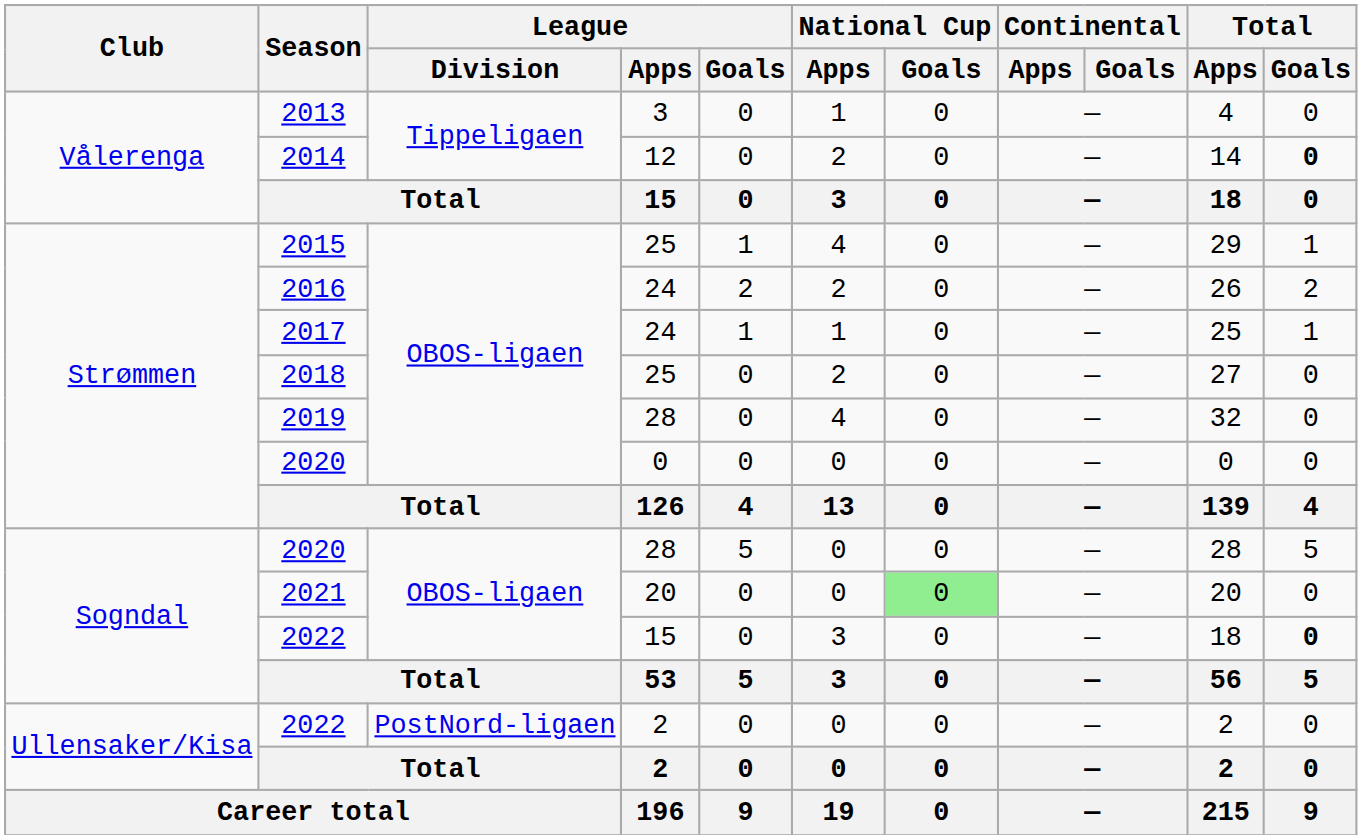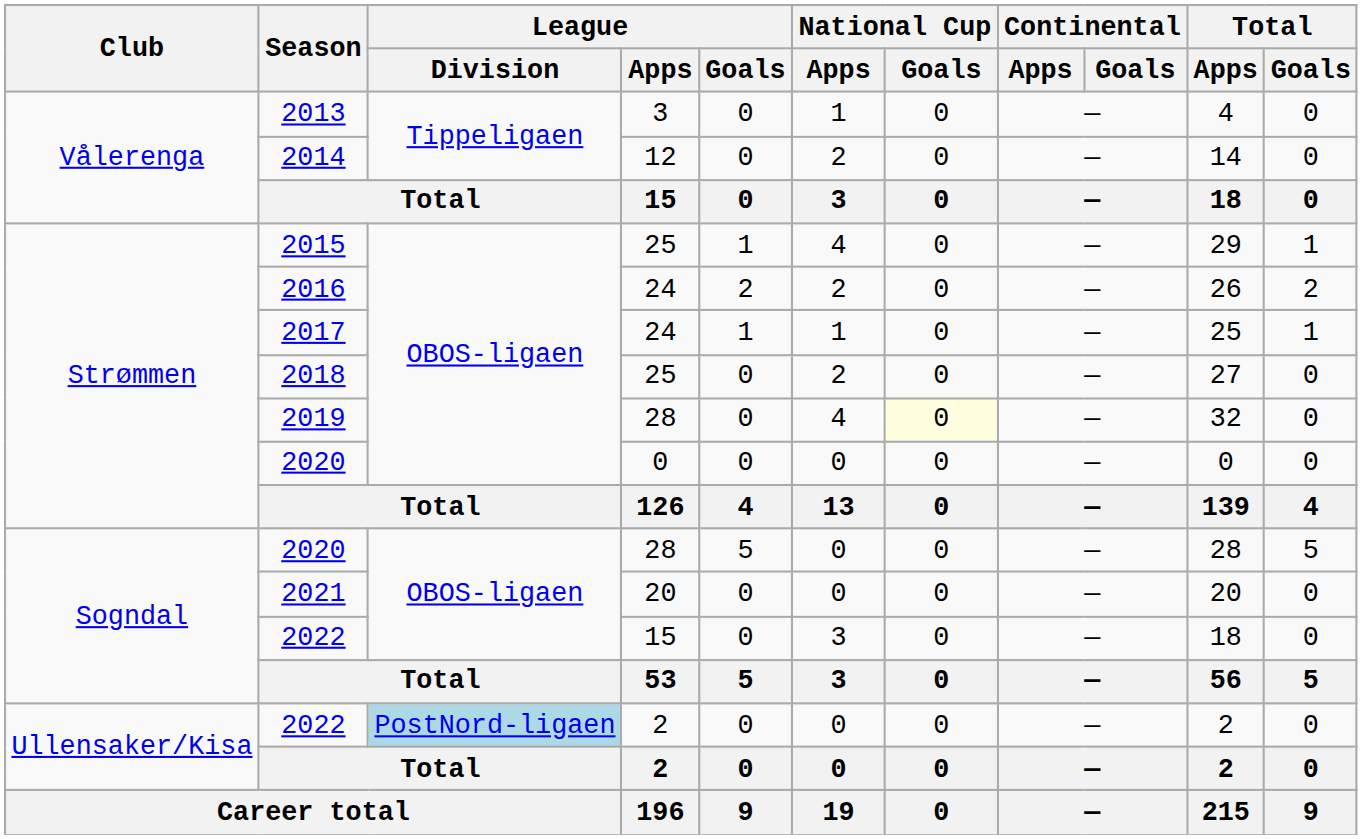(1311, 158) bold -> (1311, 158) normal
(941, 420) no background -> (941, 420) lightyellow background
(941, 594) lightgreen background -> (941, 594) no background
(1311, 638) bold -> (1311, 638) normal
(495, 725) no background -> (495, 725) lightblue background
